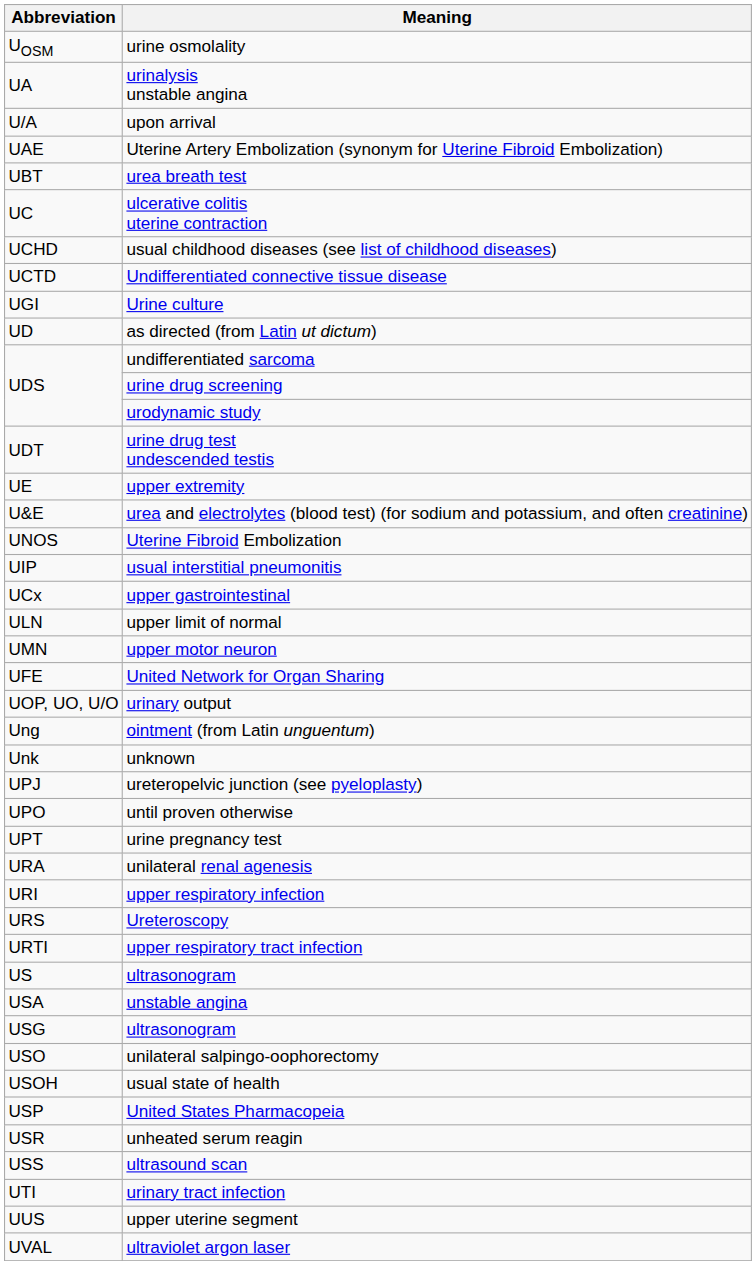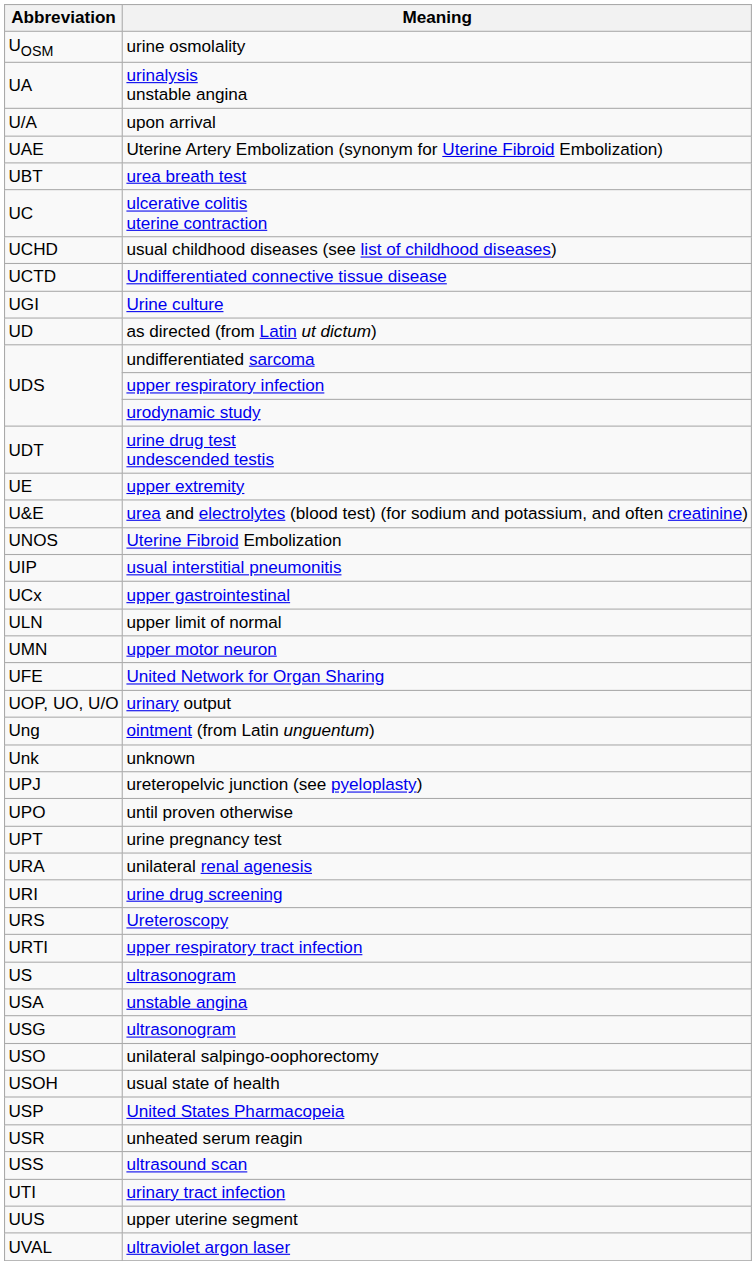(204, 385) urine drug screening -> (225, 385) upper respiratory infection
(225, 893) upper respiratory infection -> (204, 893) urine drug screening
